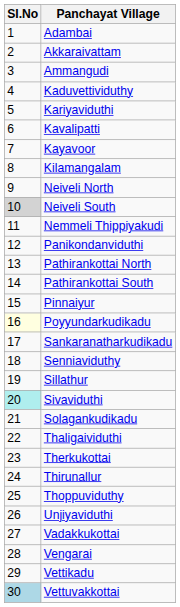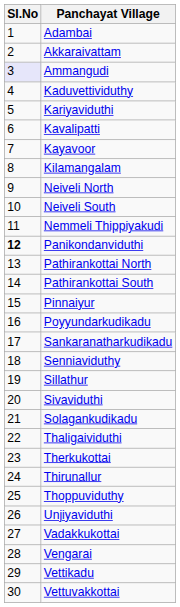(11, 71) no background -> (11, 71) lavender background
(14, 206) lightgrey background -> (14, 206) no background
(14, 245) normal -> (14, 245) bold
(14, 322) lightyellow background -> (14, 322) no background
(14, 399) paleturquoise background -> (14, 399) no background
(14, 592) lightblue background -> (14, 592) no background
